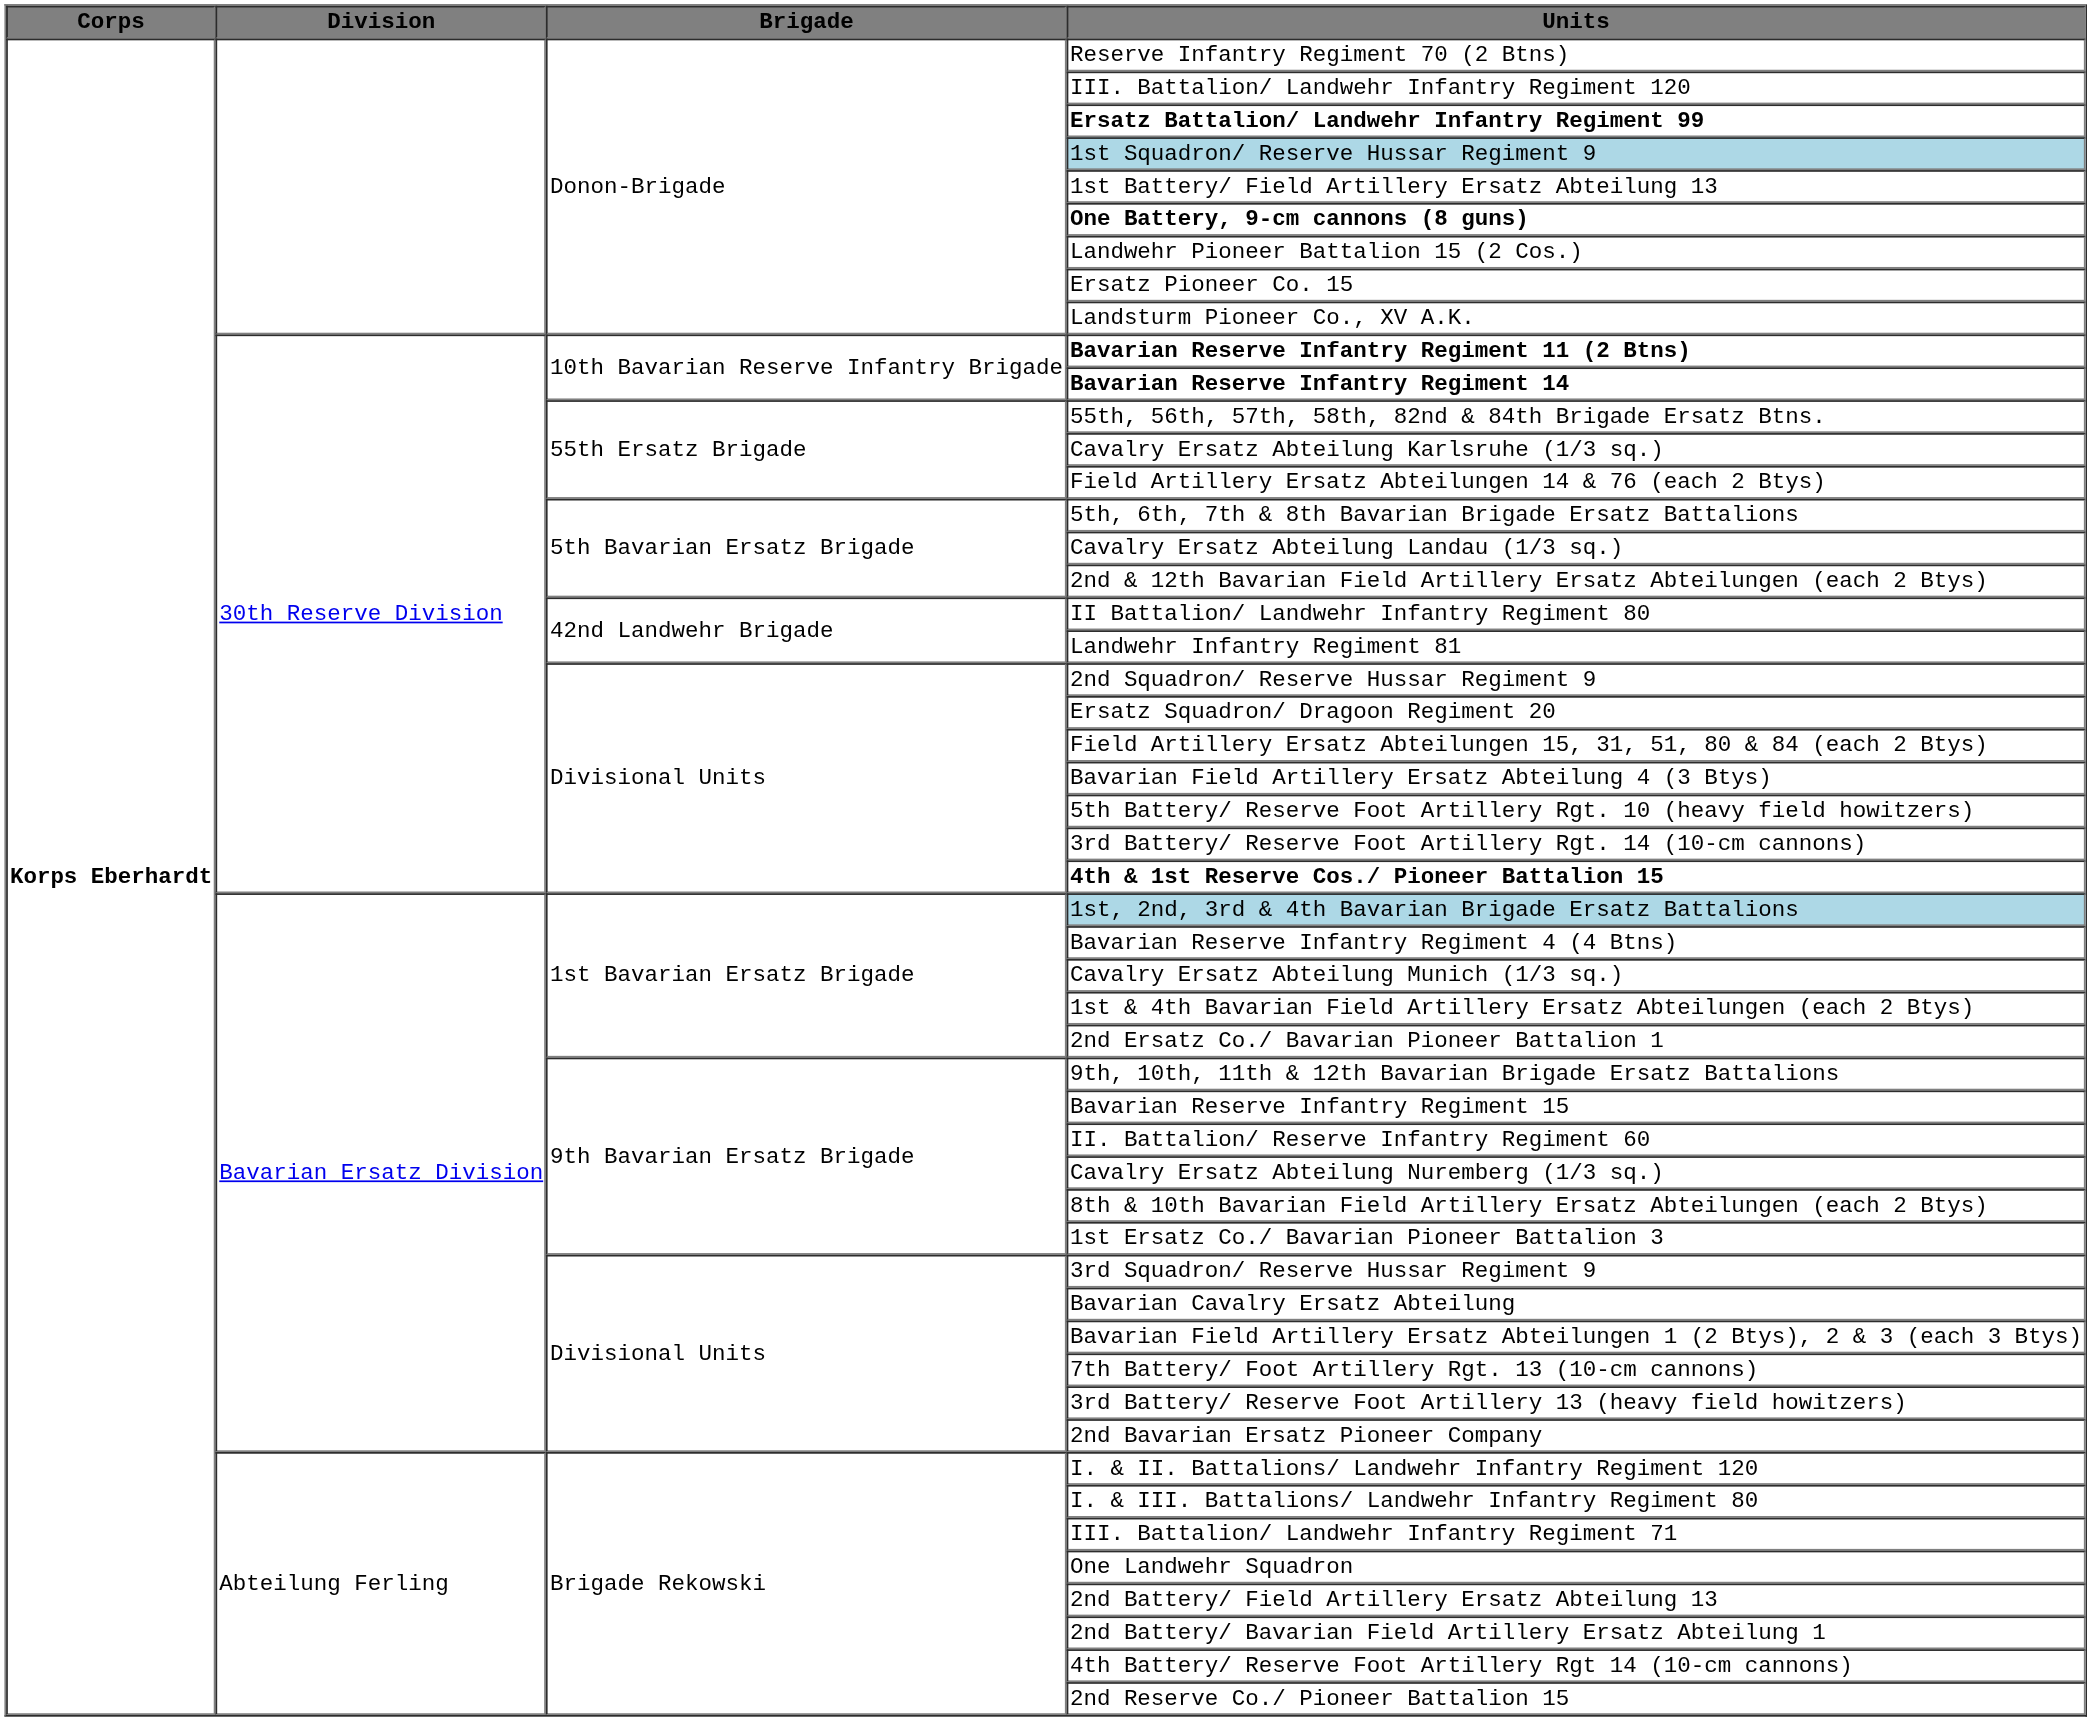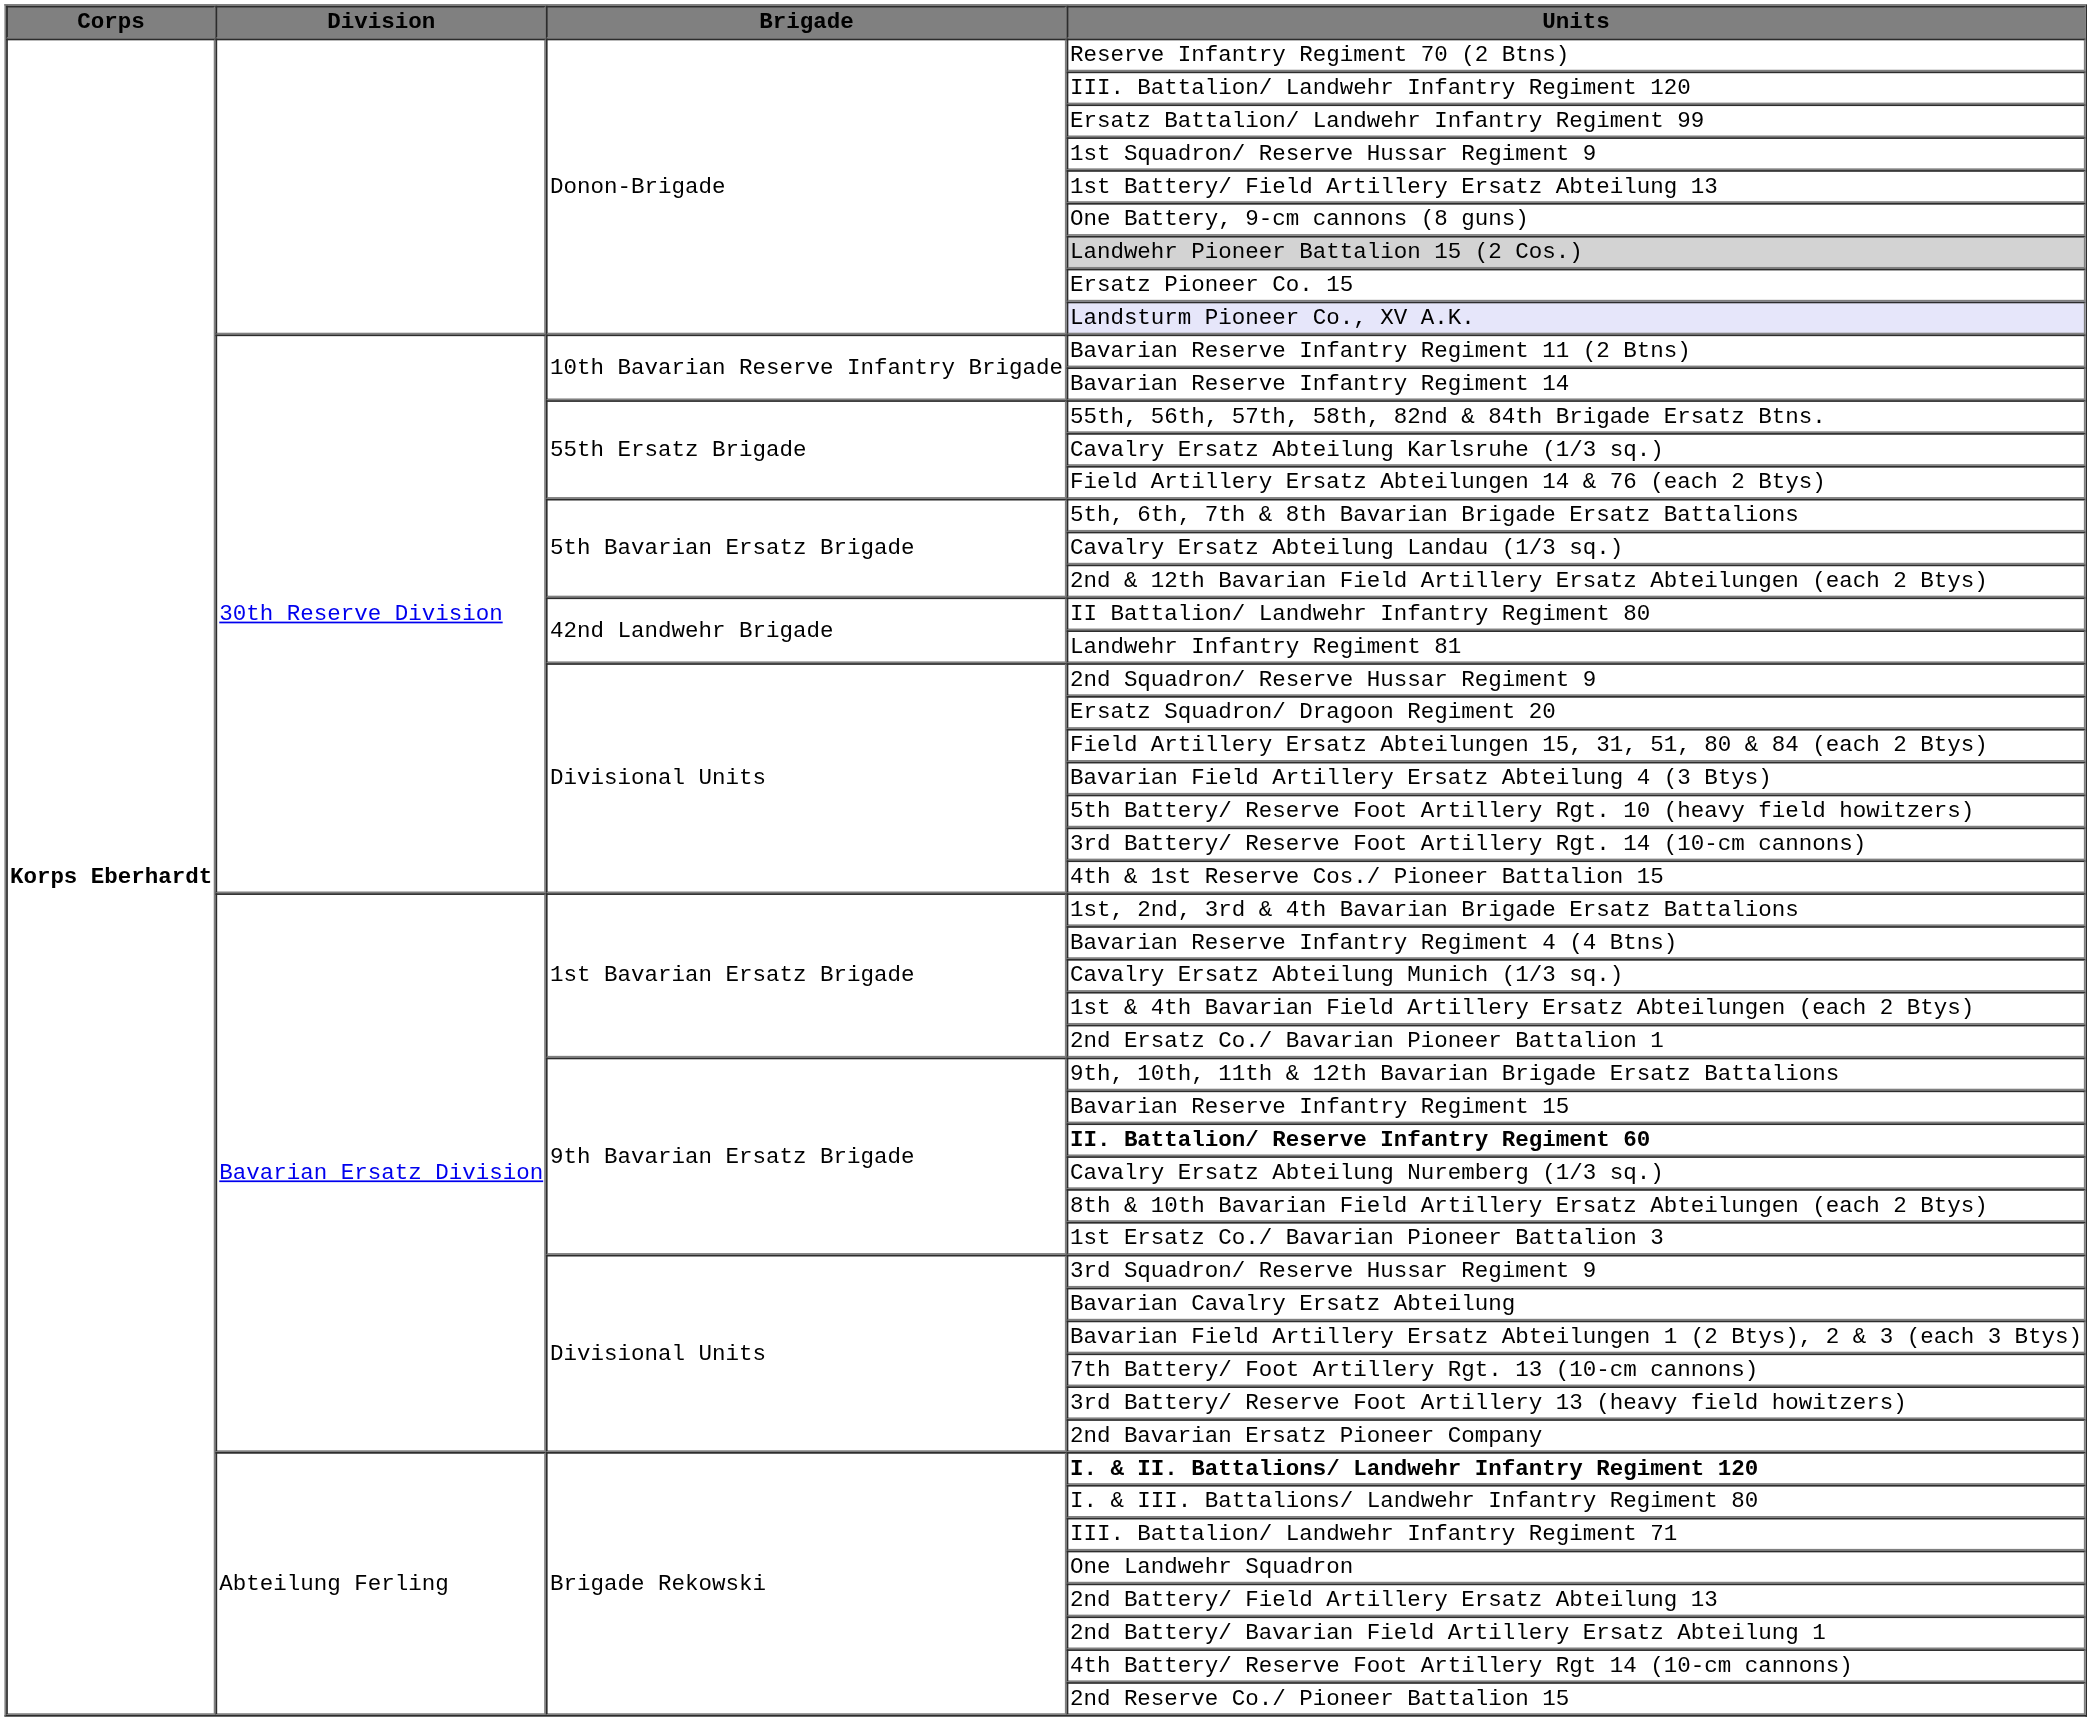(1387, 121) bold -> (1387, 121) normal
(1333, 154) lightblue background -> (1333, 154) no background
(1299, 219) bold -> (1299, 219) normal
(1326, 252) no background -> (1326, 252) lightgrey background
(1272, 318) no background -> (1272, 318) lavender background
(1380, 351) bold -> (1380, 351) normal
(1320, 384) bold -> (1320, 384) normal
(1367, 877) bold -> (1367, 877) normal
(1434, 910) lightblue background -> (1434, 910) no background
(1360, 1140) normal -> (1360, 1140) bold
(1414, 1468) normal -> (1414, 1468) bold
